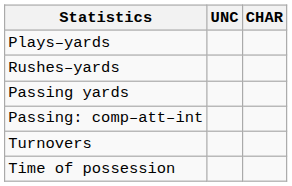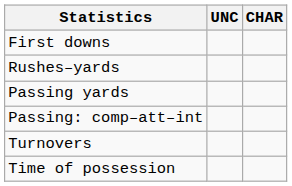+ row: (59, 43)
- row: (59, 43)
